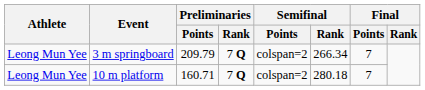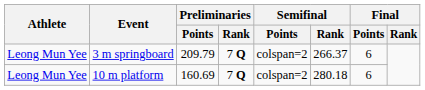(330, 54) 266.34 -> (330, 54) 266.37
(369, 54) 7 -> (369, 54) 6
(198, 75) 160.71 -> (198, 75) 160.69
(369, 75) 7 -> (369, 75) 6
